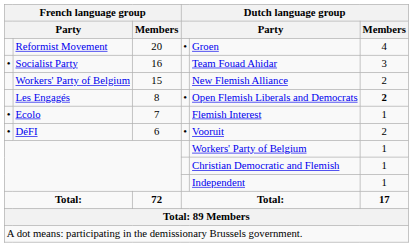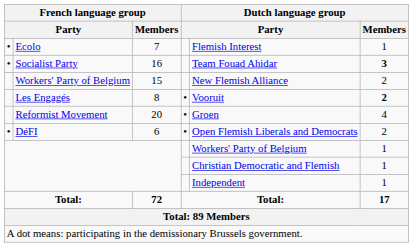rows swapped: (62, 47) <-> (28, 115)
(384, 64) normal -> (384, 64) bold
(275, 98) Open Flemish Liberals and Democrats -> (208, 98) Vooruit
(208, 132) Vooruit -> (275, 132) Open Flemish Liberals and Democrats
